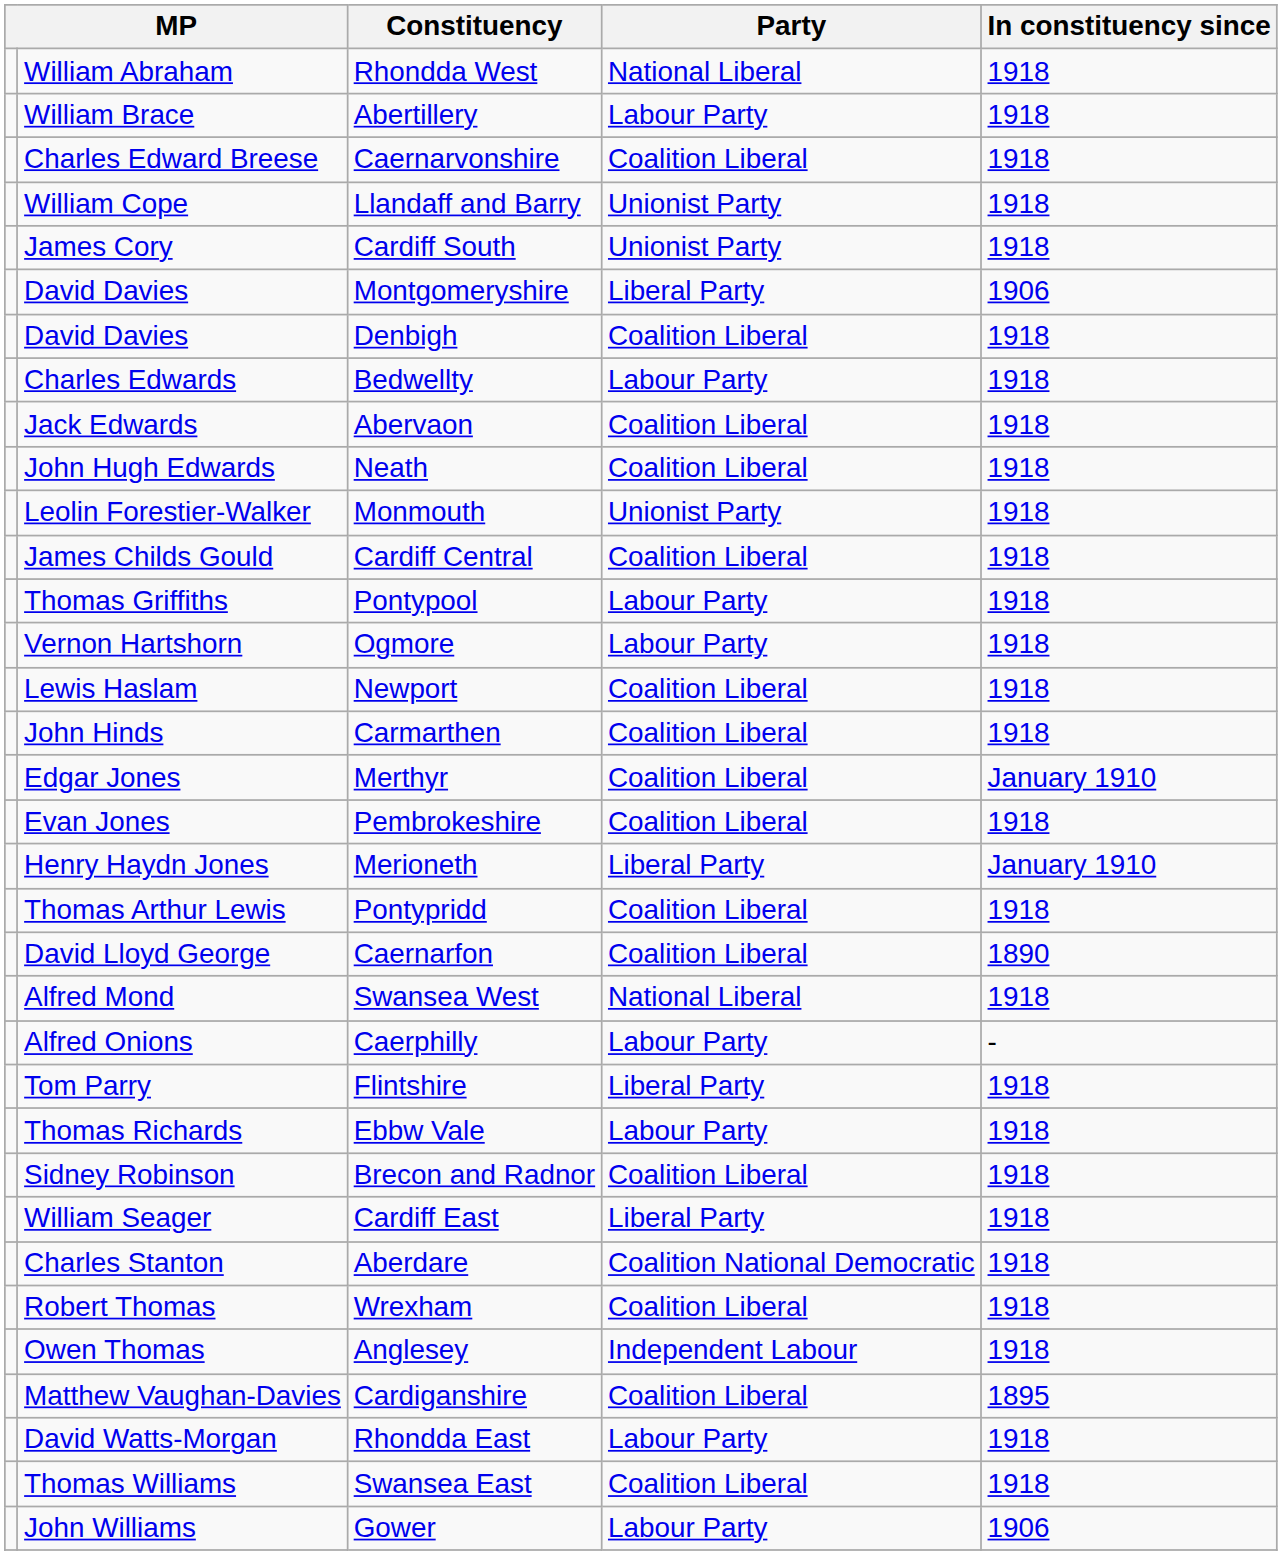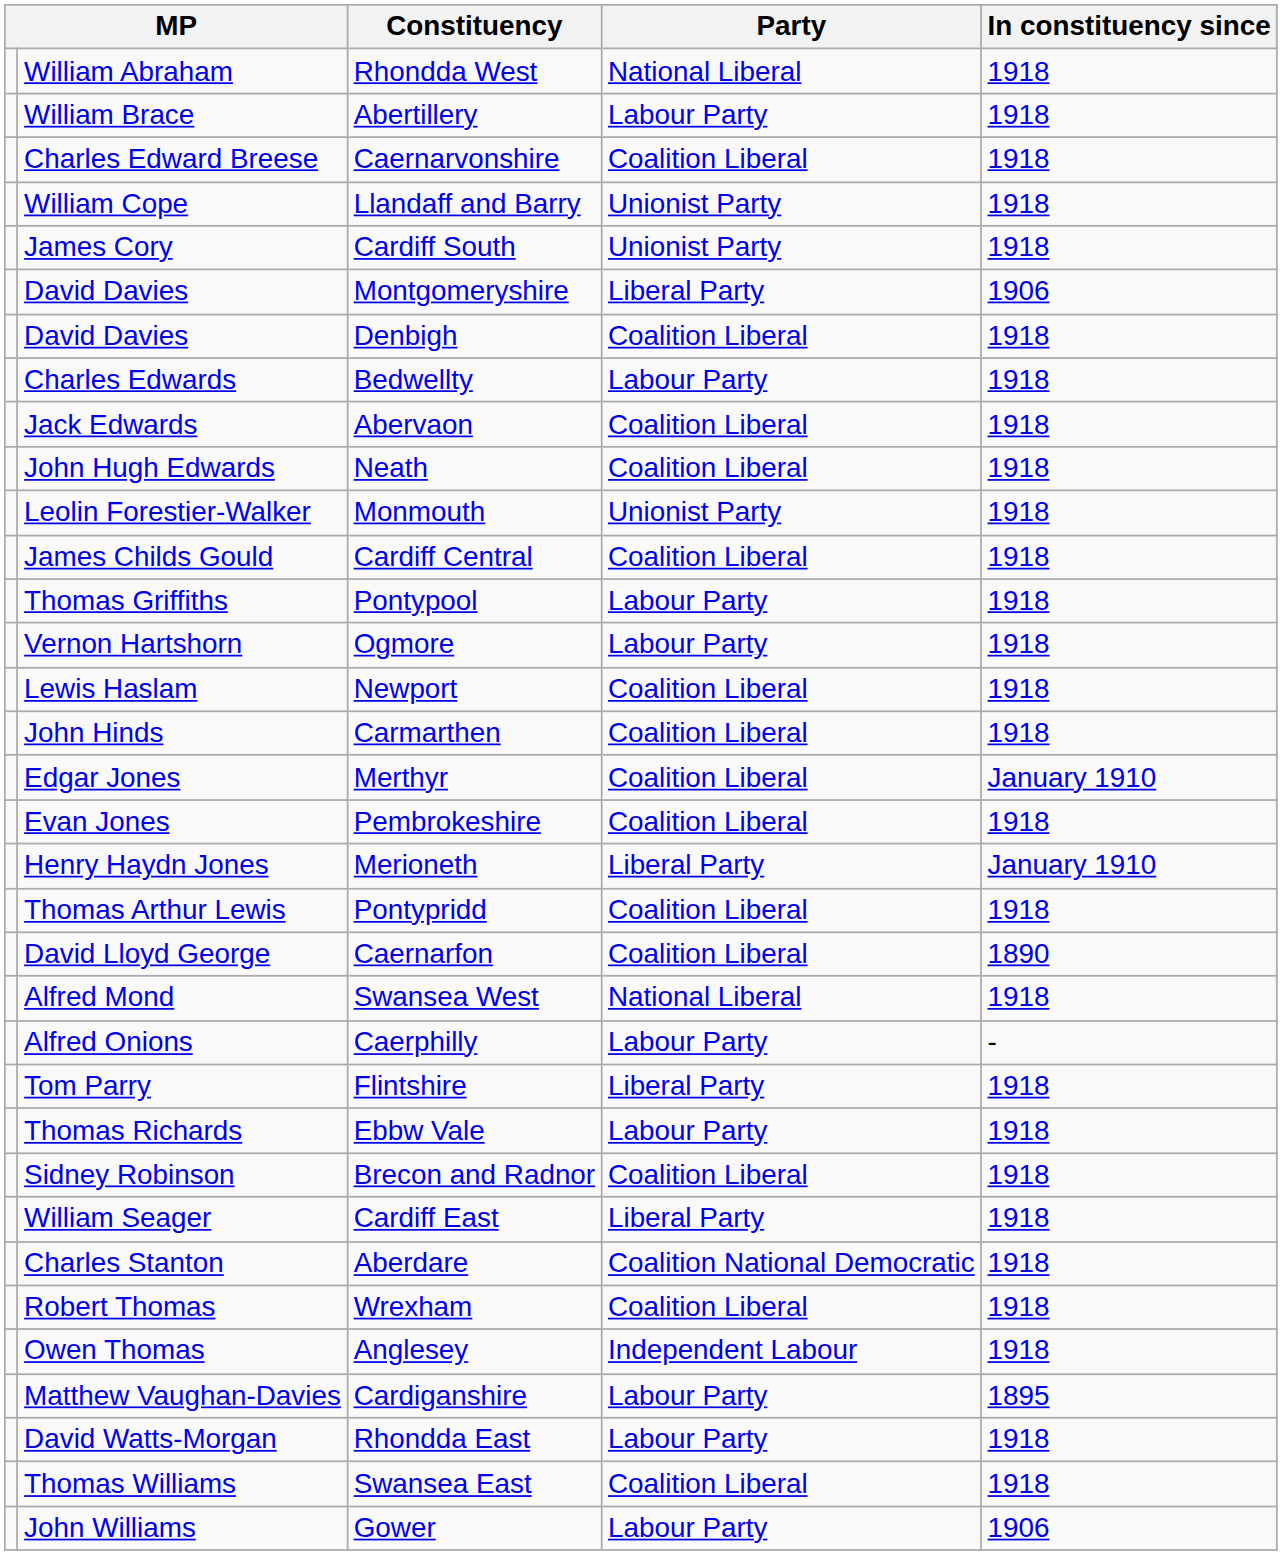(708, 1395) Coalition Liberal -> (688, 1395) Labour Party
